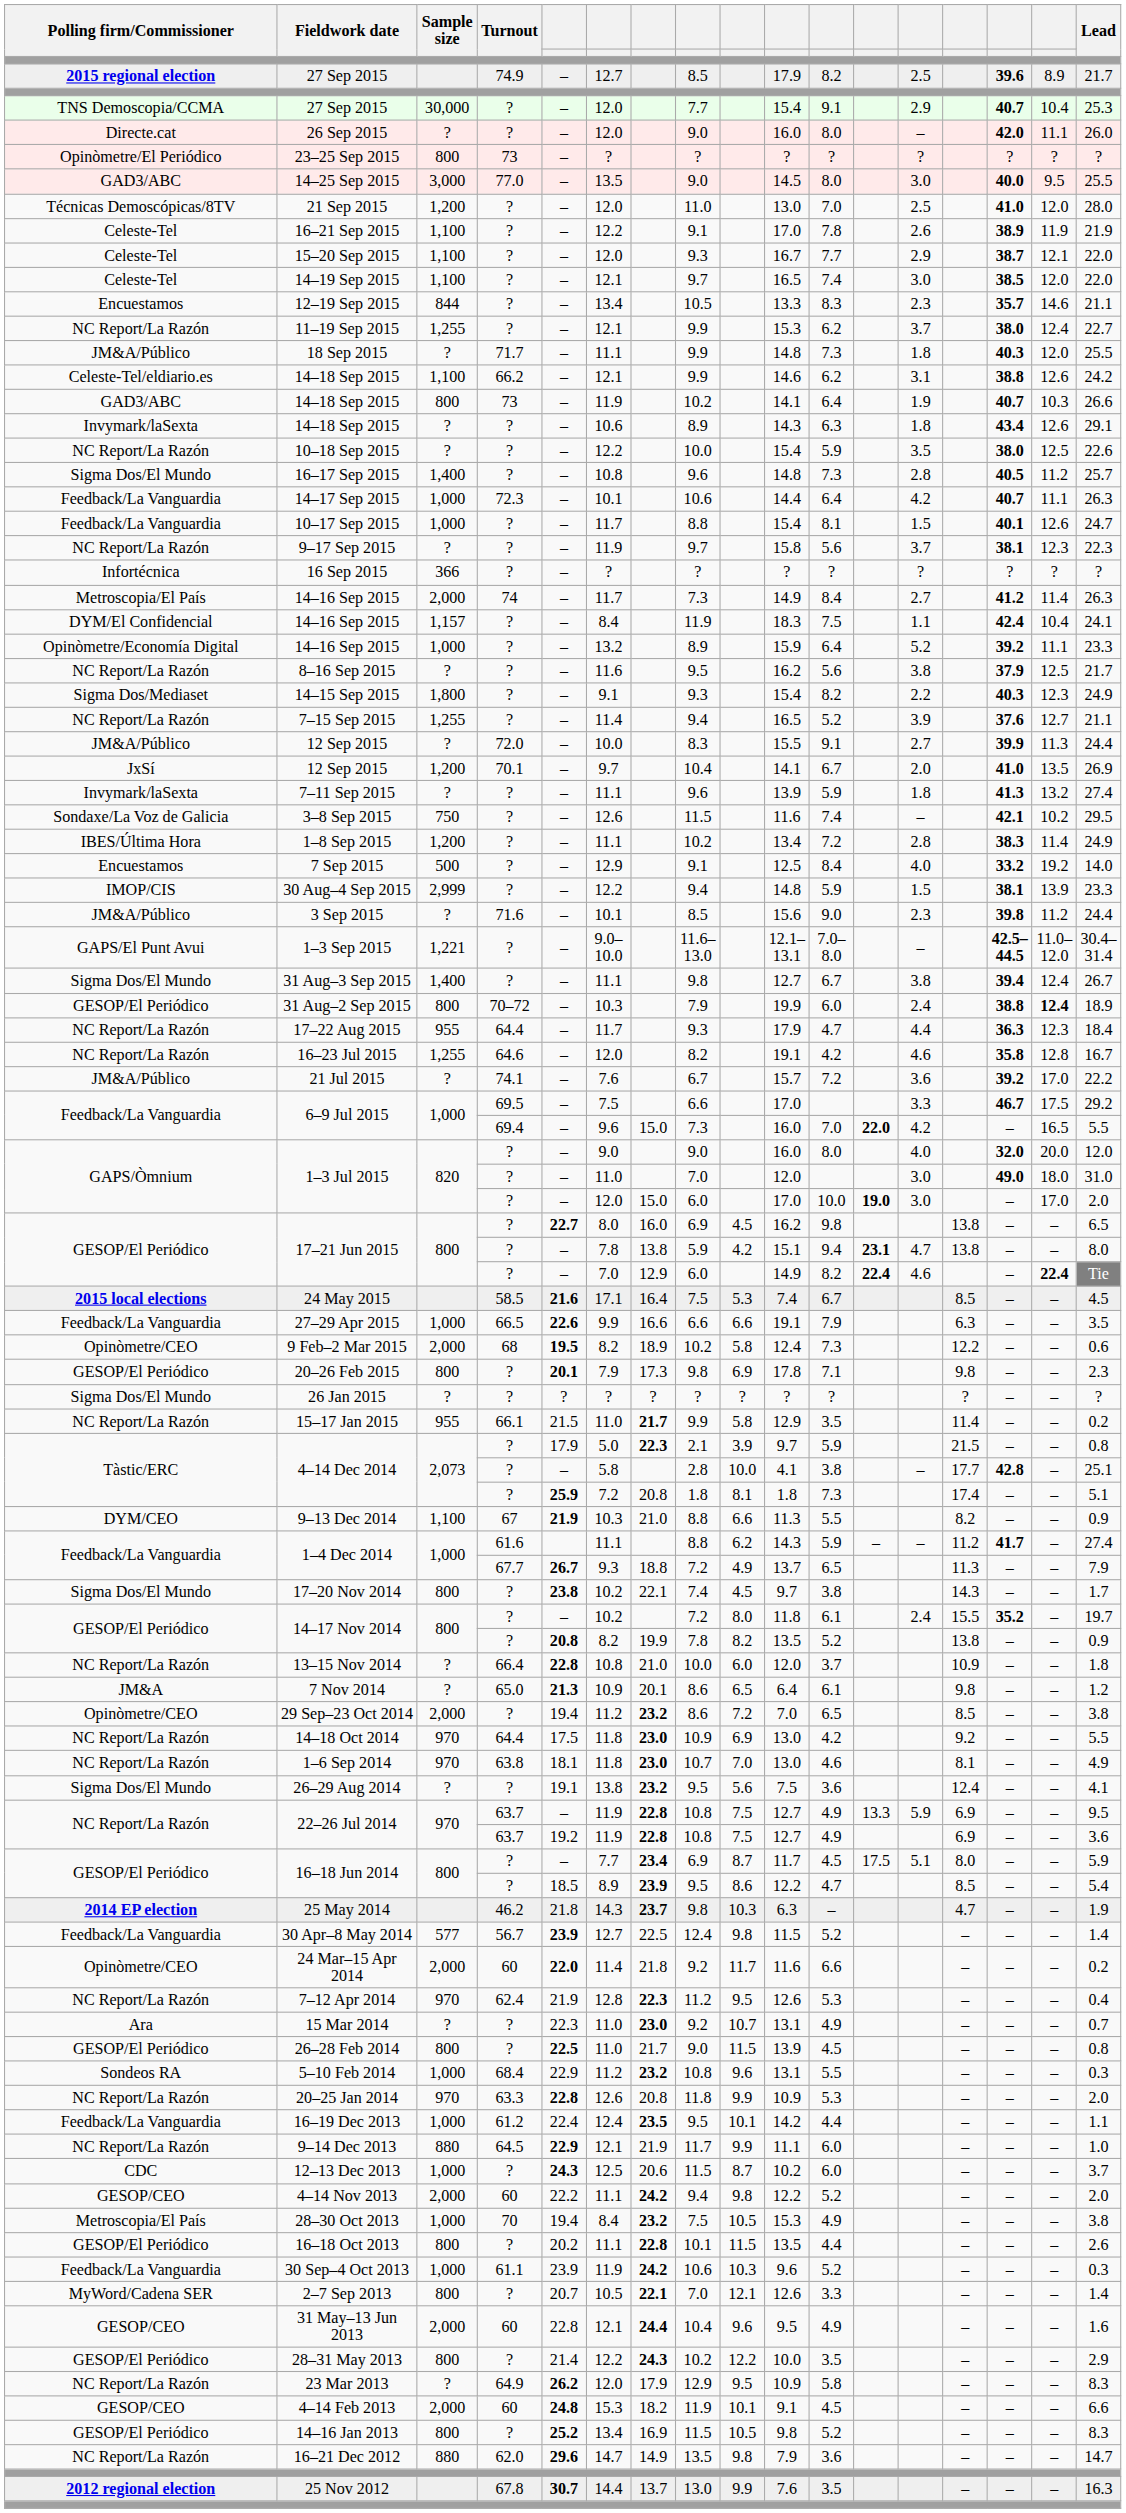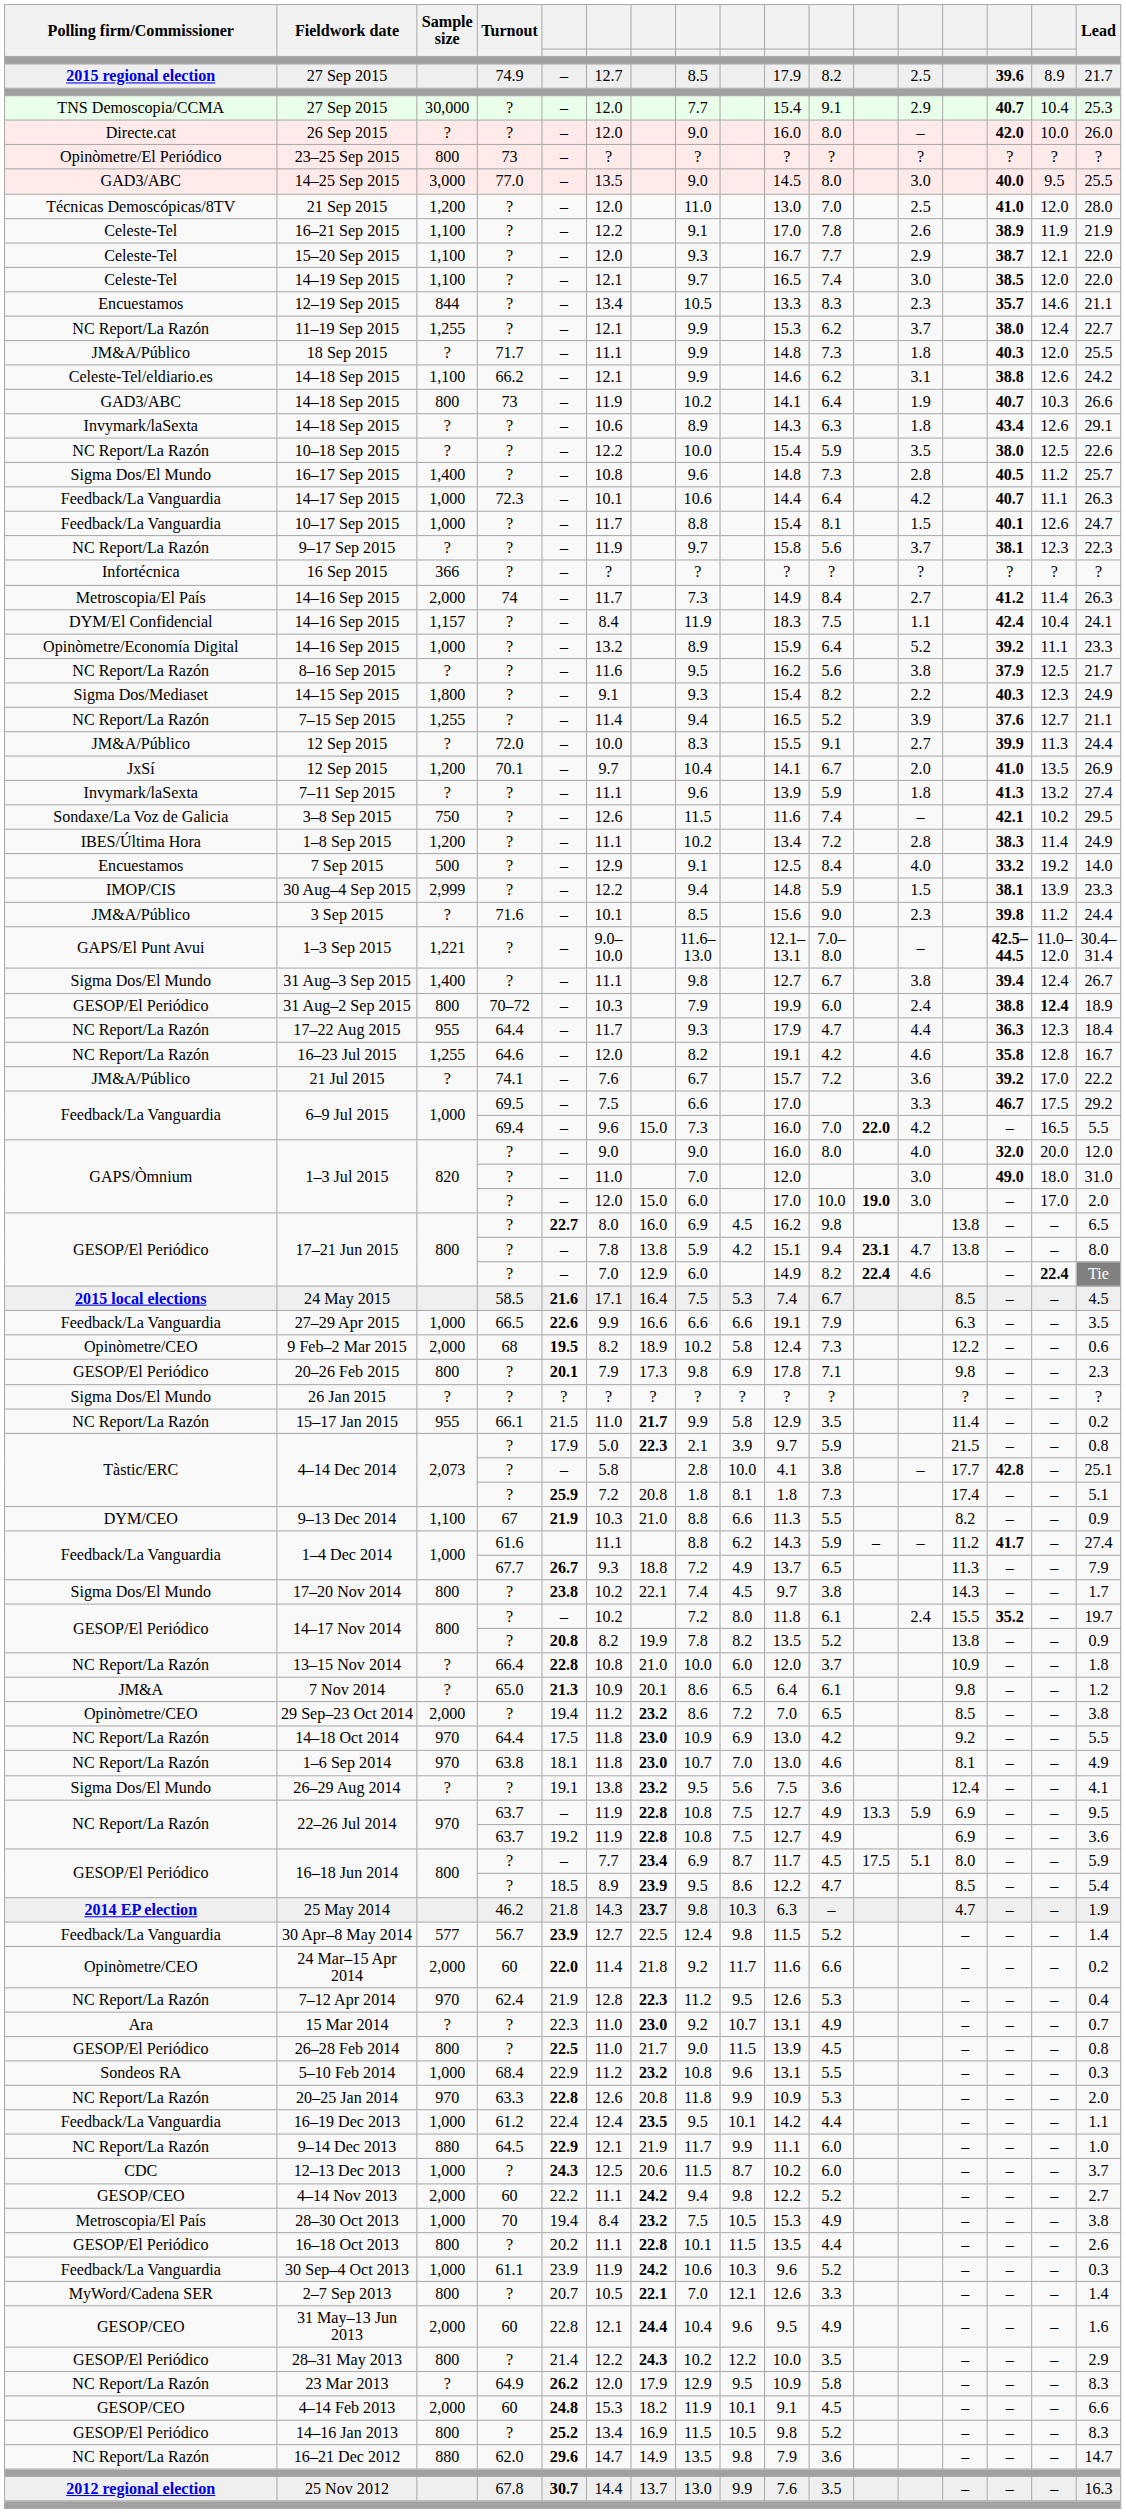(1054, 132) 11.1 -> (1054, 132) 10.0
(1099, 2195) 2.0 -> (1099, 2195) 2.7
